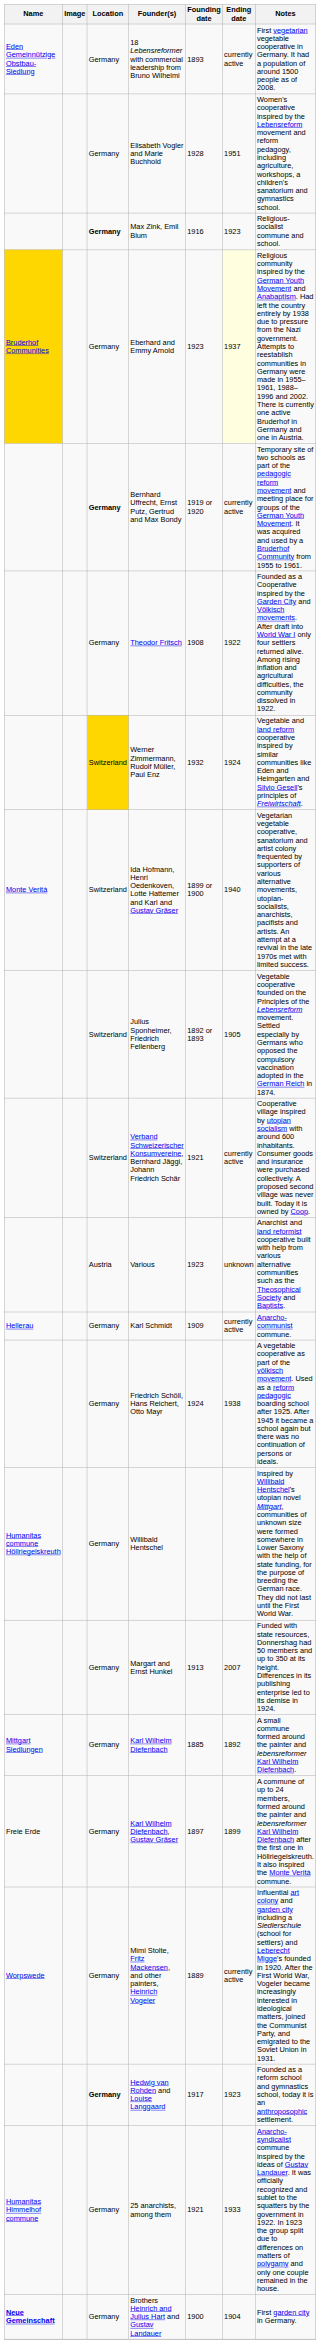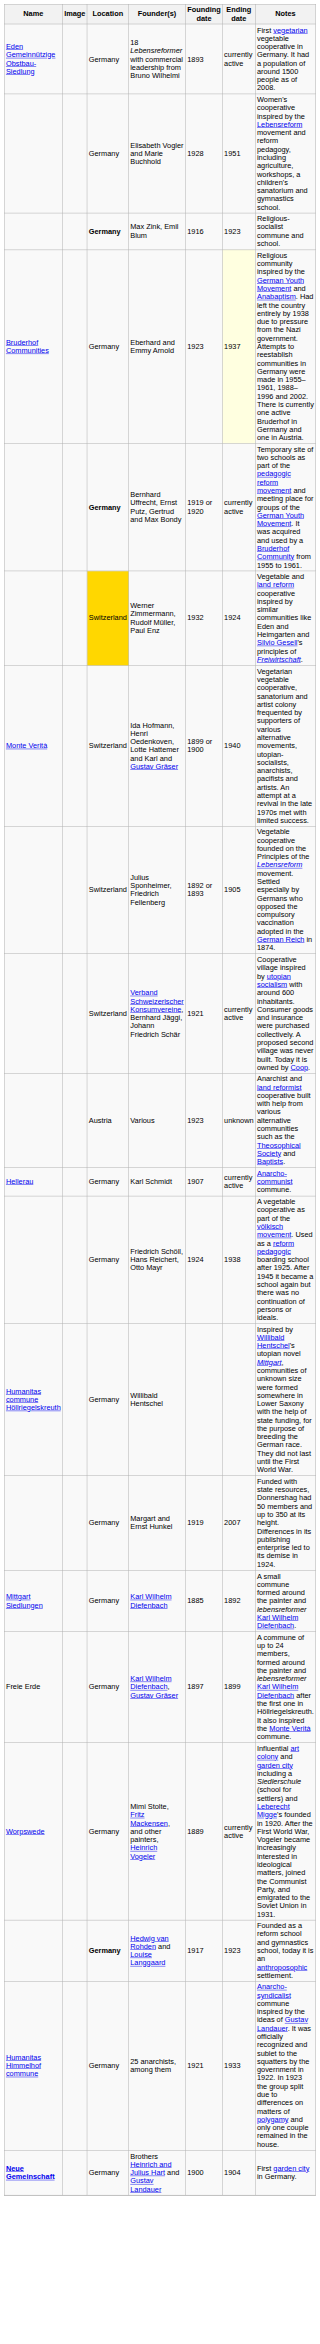(27, 346) gold background -> (27, 346) no background
- row: (156, 643)
(195, 1326) 1909 -> (195, 1182) 1907
(195, 1667) 1913 -> (195, 1523) 1919
